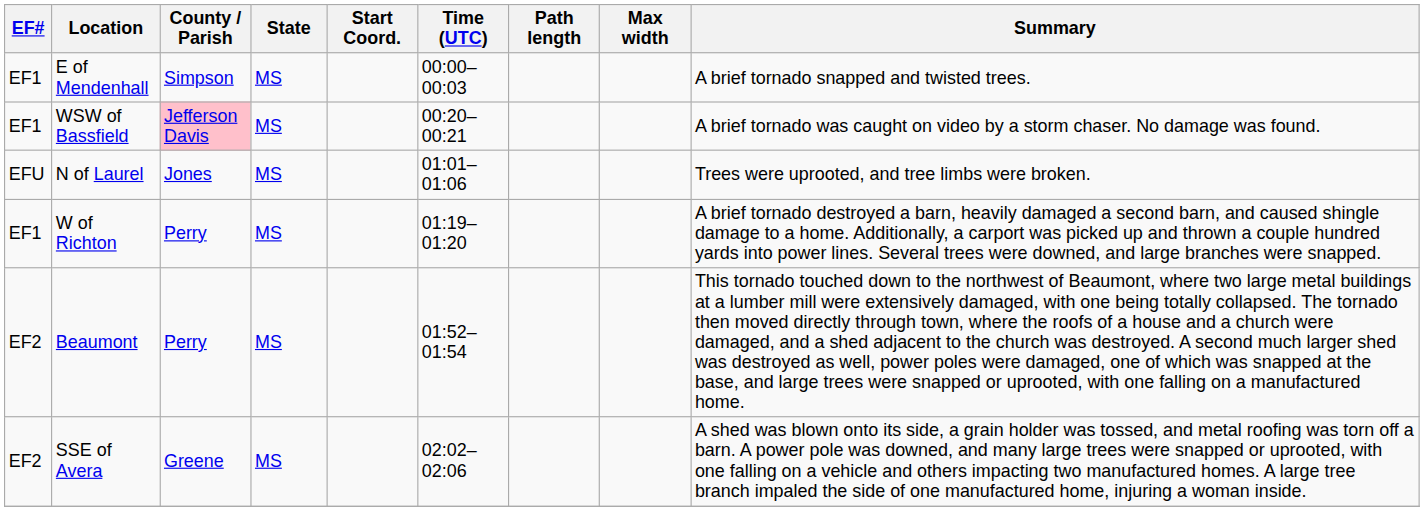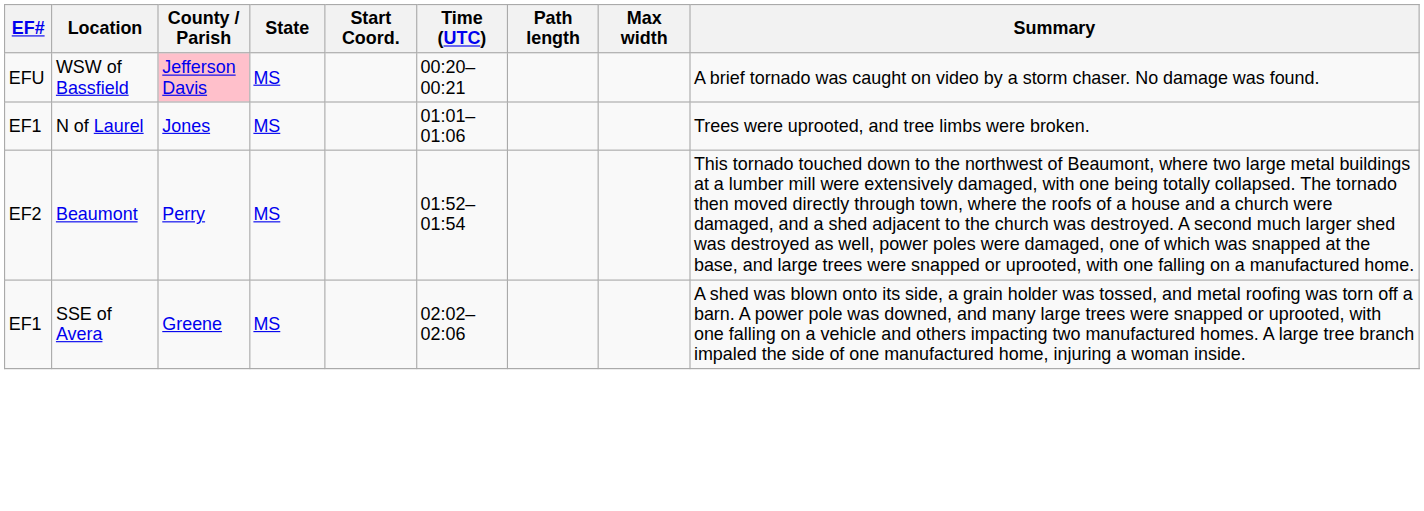- row: (102, 77)
(25, 125) EF1 -> (27, 77) EFU
(27, 174) EFU -> (25, 125) EF1
- row: (86, 233)
(25, 461) EF2 -> (25, 323) EF1
